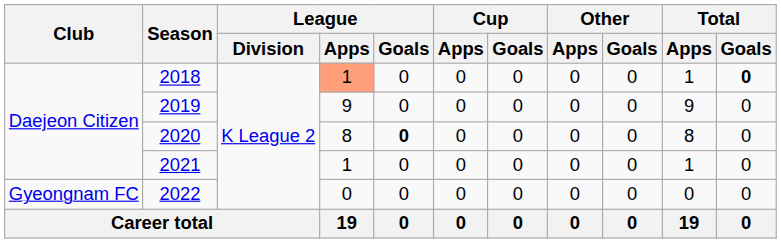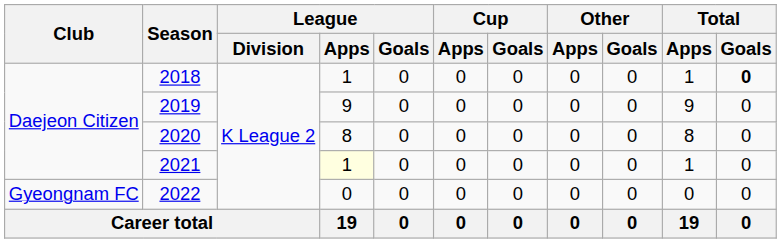(347, 77) lightsalmon background -> (347, 77) no background
(404, 135) bold -> (404, 135) normal
(347, 164) no background -> (347, 164) lightyellow background
